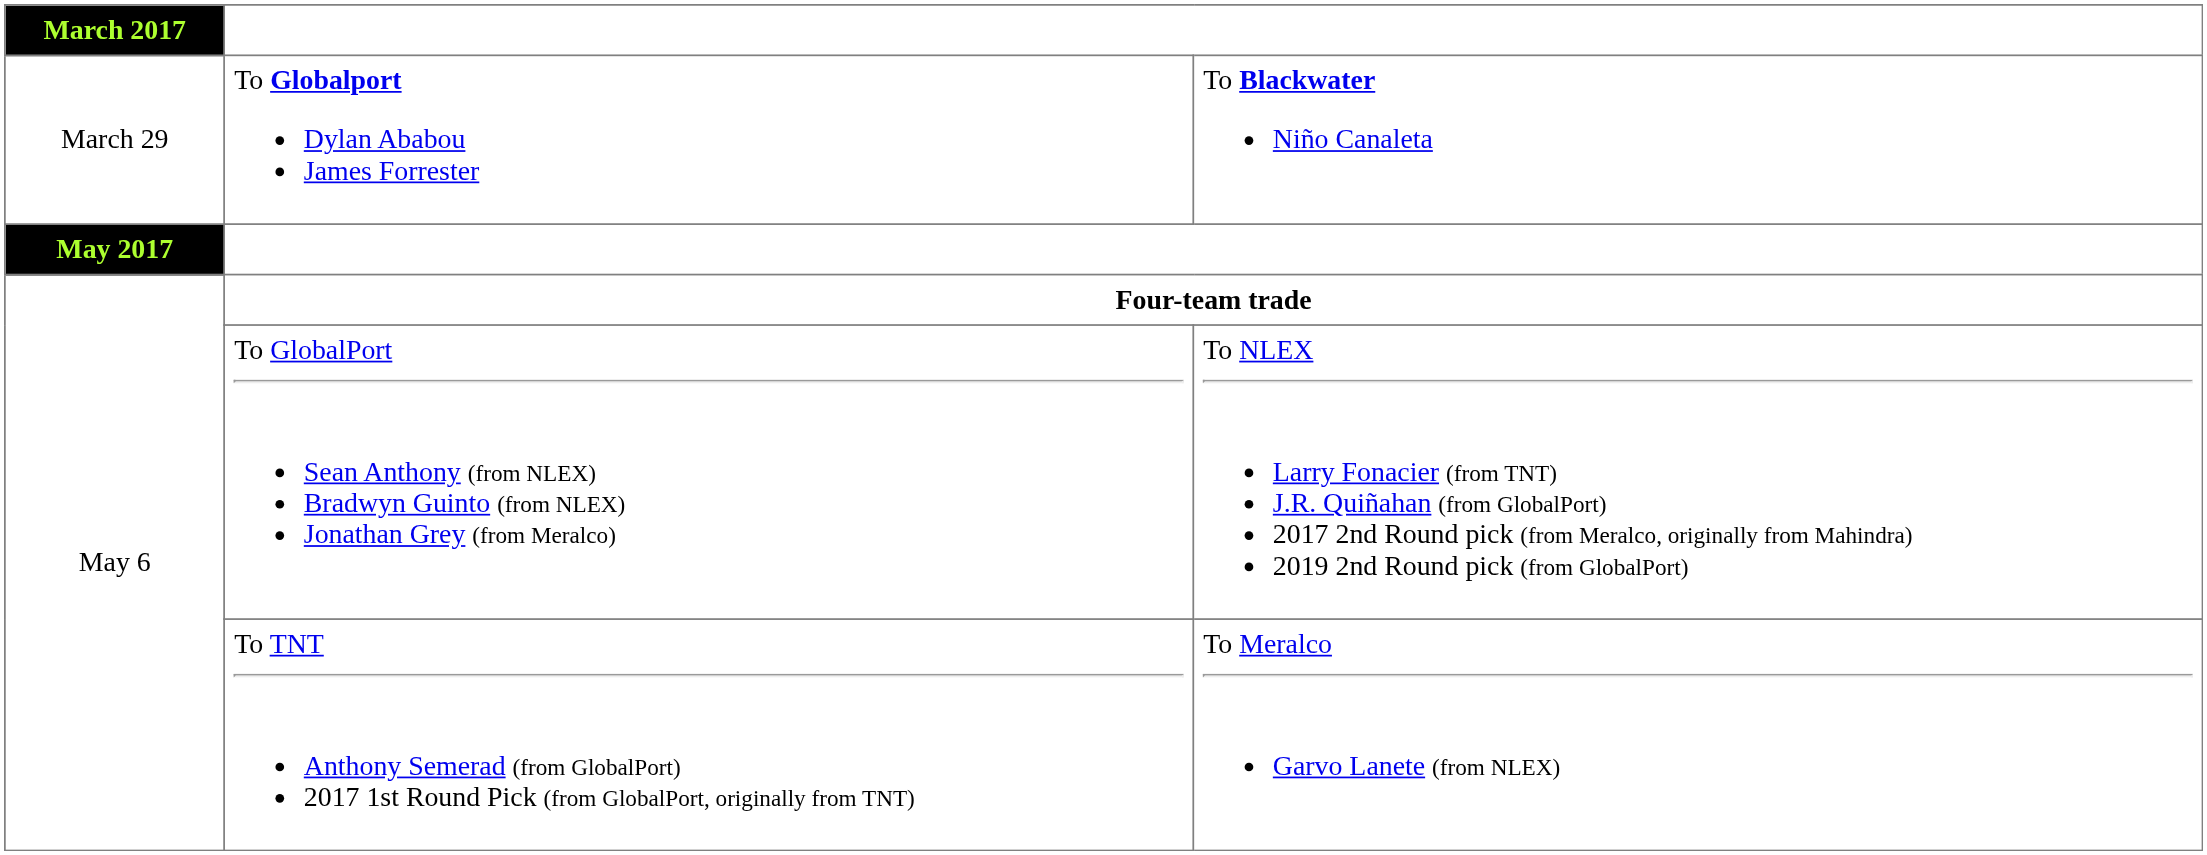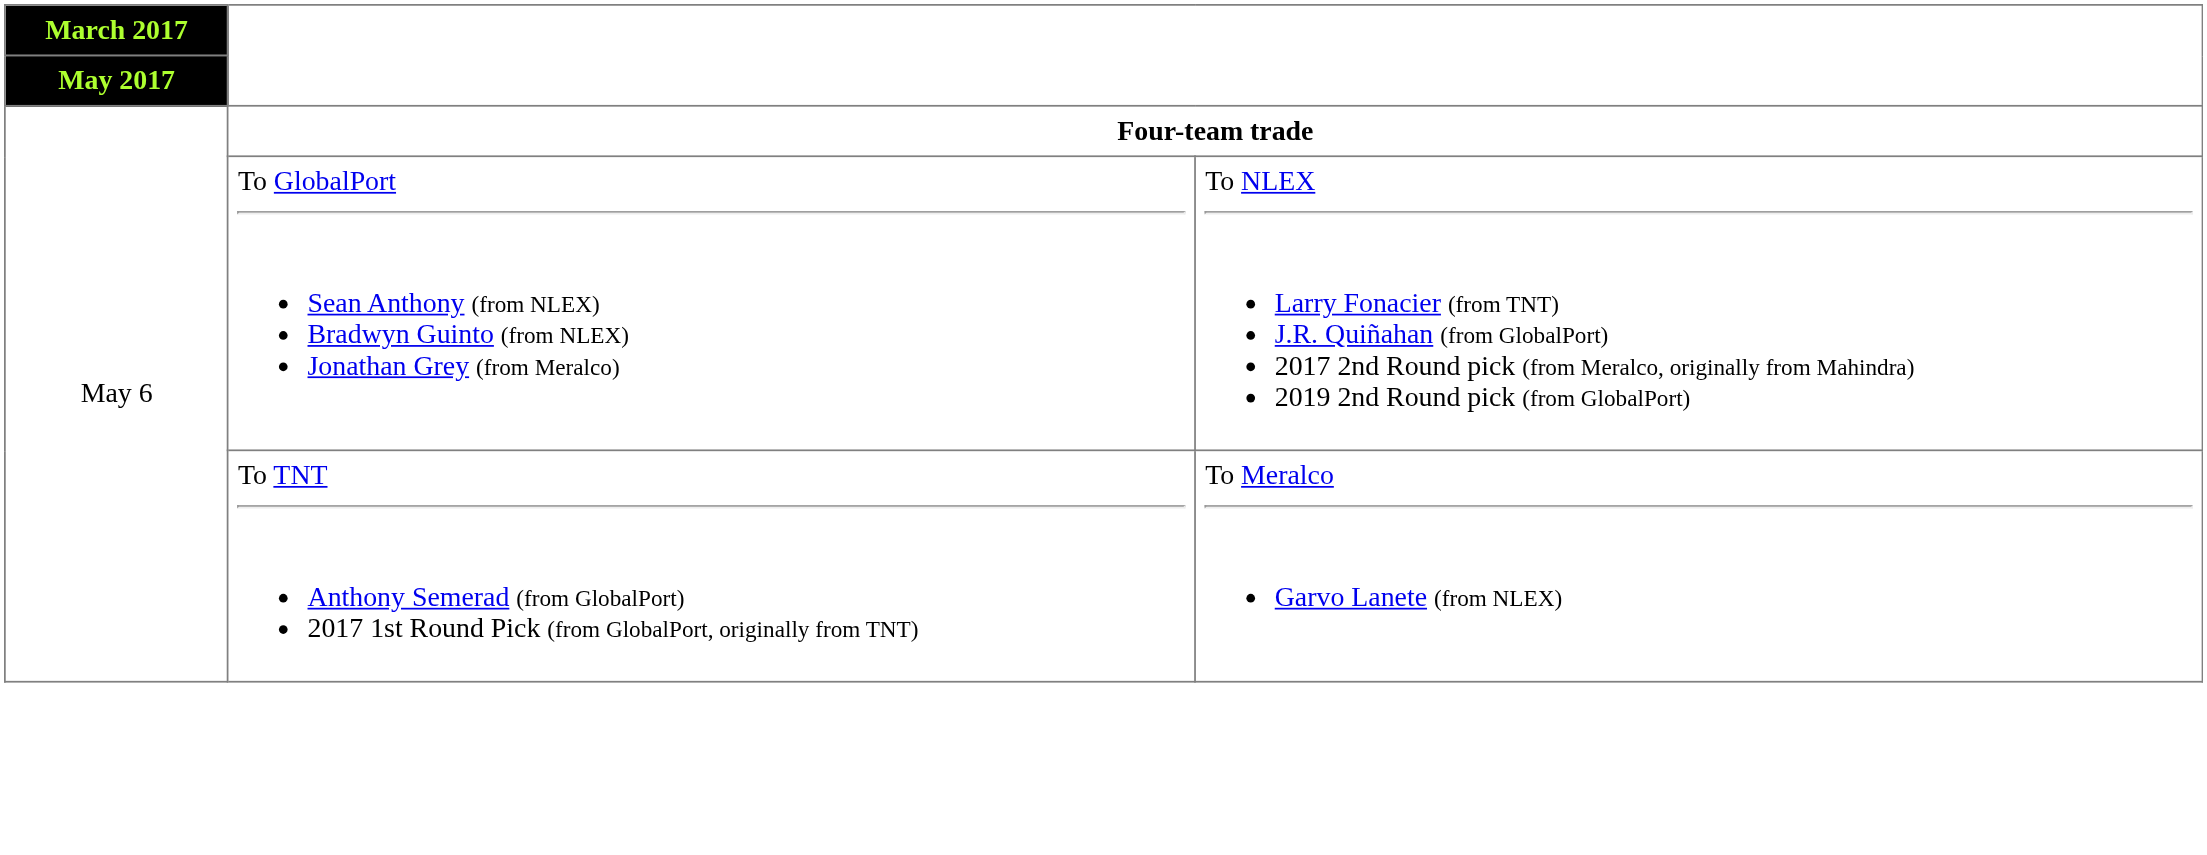- row: (709, 126)
